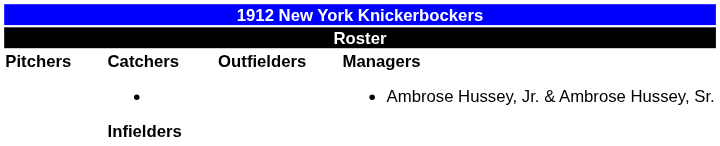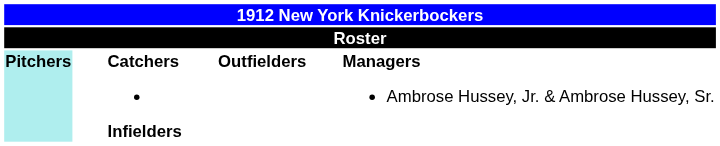(38, 61) no background -> (38, 61) paleturquoise background
